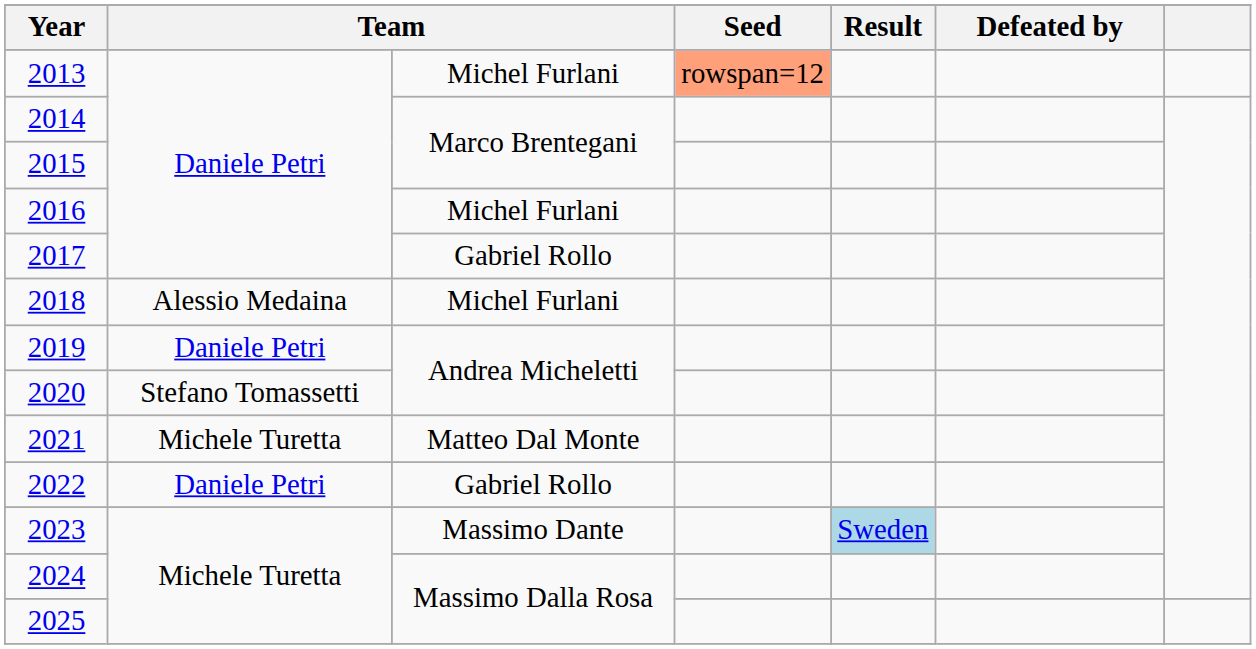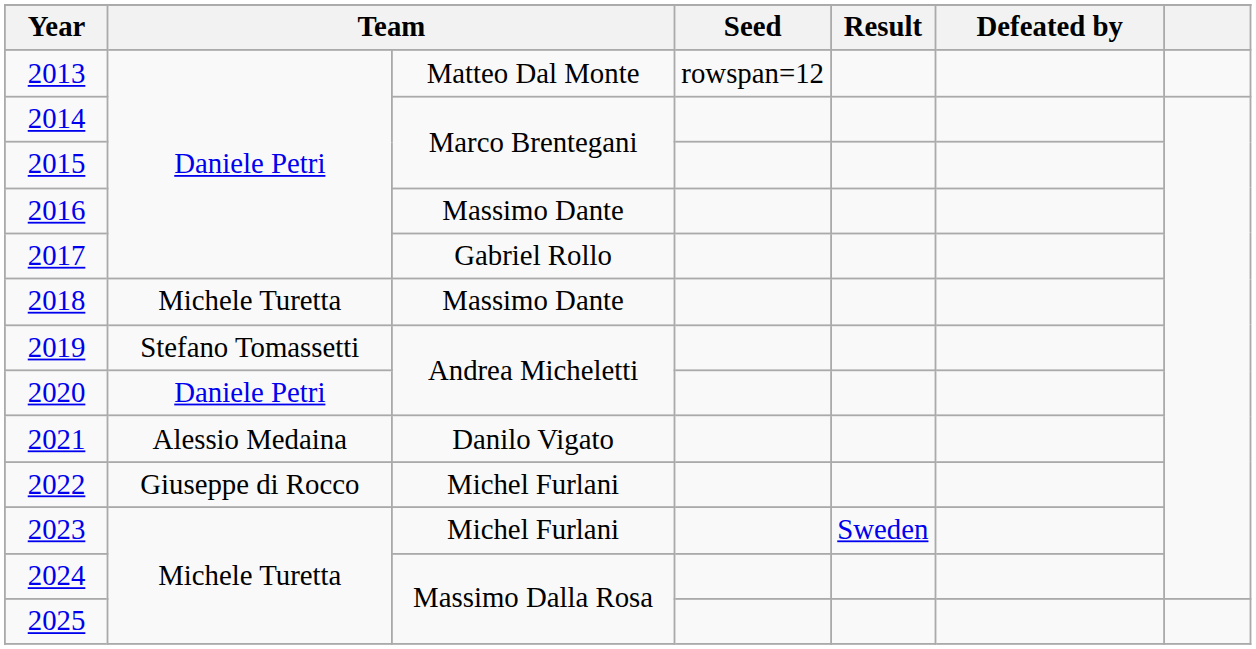(533, 73) Michel Furlani -> (533, 73) Matteo Dal Monte
(753, 73) lightsalmon background -> (753, 73) no background
(533, 210) Michel Furlani -> (533, 210) Massimo Dante
(250, 301) Alessio Medaina -> (250, 301) Michele Turetta
(533, 301) Michel Furlani -> (533, 301) Massimo Dante
(250, 347) Daniele Petri -> (250, 347) Stefano Tomassetti
(250, 392) Stefano Tomassetti -> (250, 392) Daniele Petri
(250, 438) Michele Turetta -> (250, 438) Alessio Medaina
(533, 438) Matteo Dal Monte -> (533, 438) Danilo Vigato
(250, 484) Daniele Petri -> (250, 484) Giuseppe di Rocco
(533, 484) Gabriel Rollo -> (533, 484) Michel Furlani
(533, 529) Massimo Dante -> (533, 529) Michel Furlani
(883, 529) lightblue background -> (883, 529) no background
